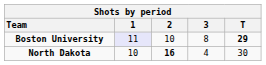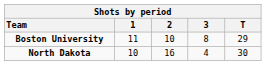(133, 39) lavender background -> (133, 39) no background
(243, 39) bold -> (243, 39) normal
(170, 53) bold -> (170, 53) normal
